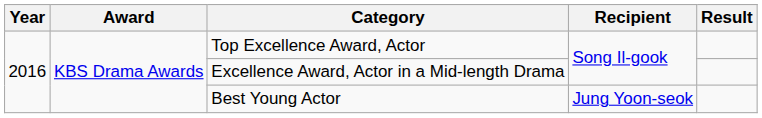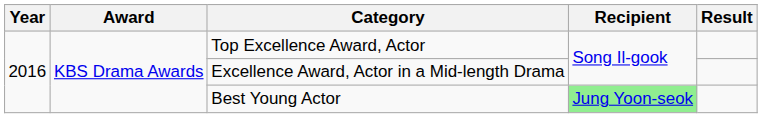(633, 98) no background -> (633, 98) lightgreen background
